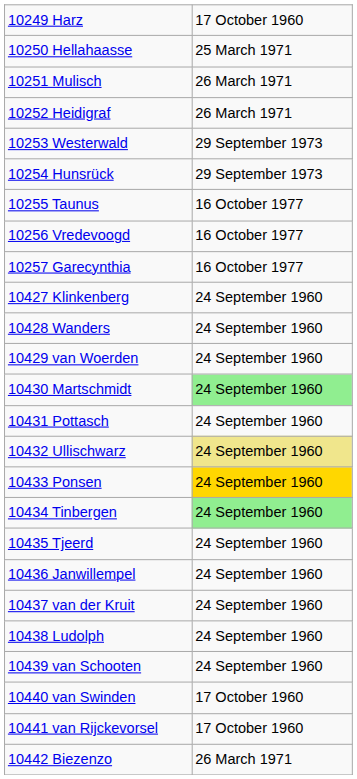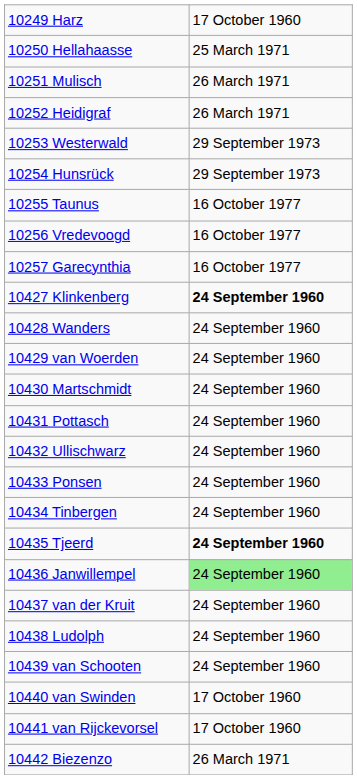(259, 297) normal -> (258, 297) bold
(259, 389) lightgreen background -> (256, 389) no background
(259, 451) khaki background -> (256, 451) no background
(259, 482) gold background -> (256, 482) no background
(259, 512) lightgreen background -> (256, 512) no background
(259, 543) normal -> (258, 543) bold
(259, 574) no background -> (256, 574) lightgreen background
